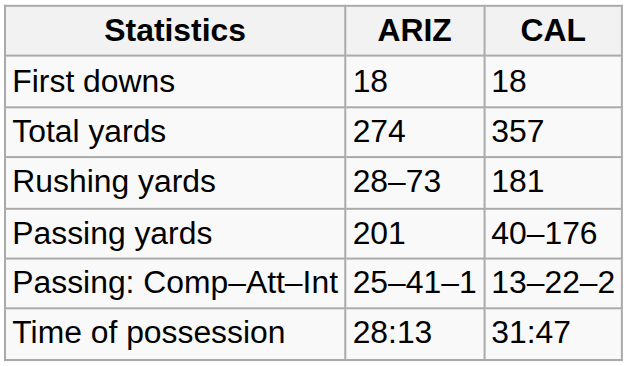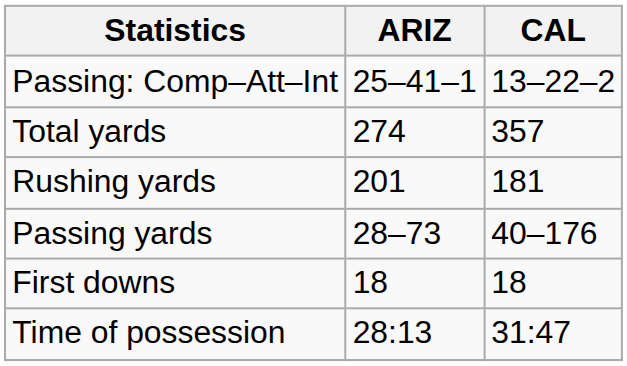rows swapped: (94, 81) <-> (175, 283)
(397, 182) 28–73 -> (379, 182) 201
(379, 232) 201 -> (397, 232) 28–73
